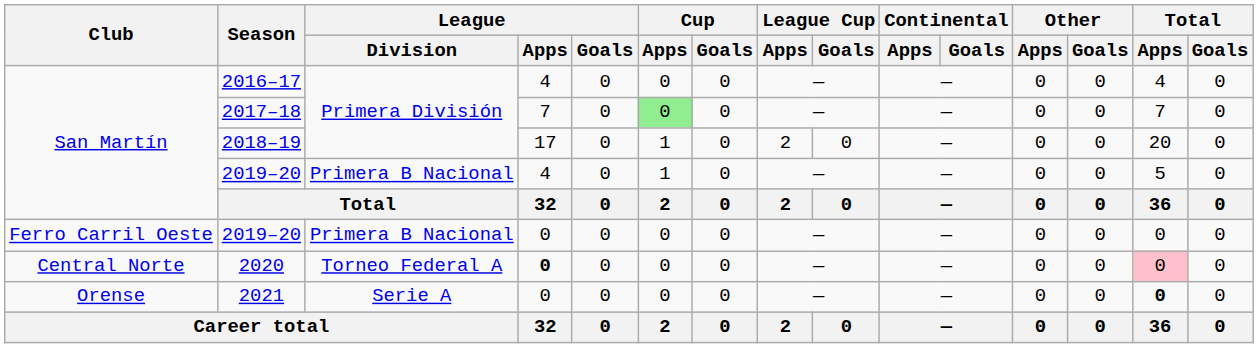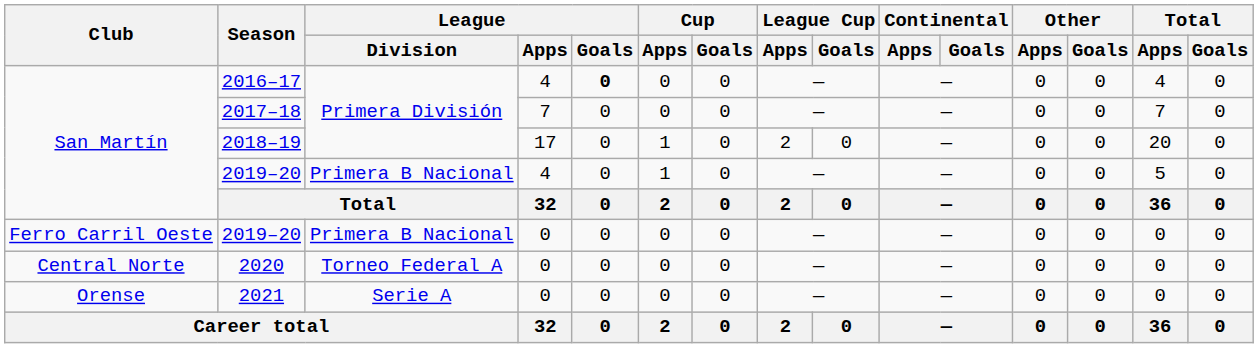(605, 82) normal -> (605, 82) bold
(665, 112) lightgreen background -> (665, 112) no background
(545, 266) bold -> (545, 266) normal
(1160, 266) pink background -> (1160, 266) no background
(1160, 297) bold -> (1160, 297) normal
